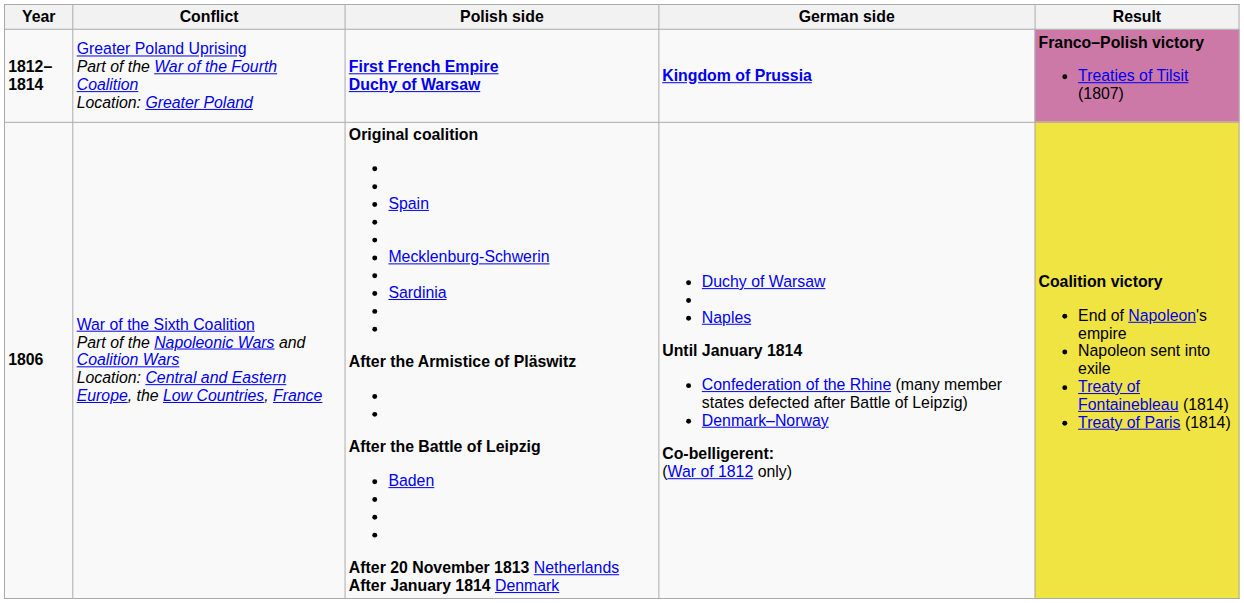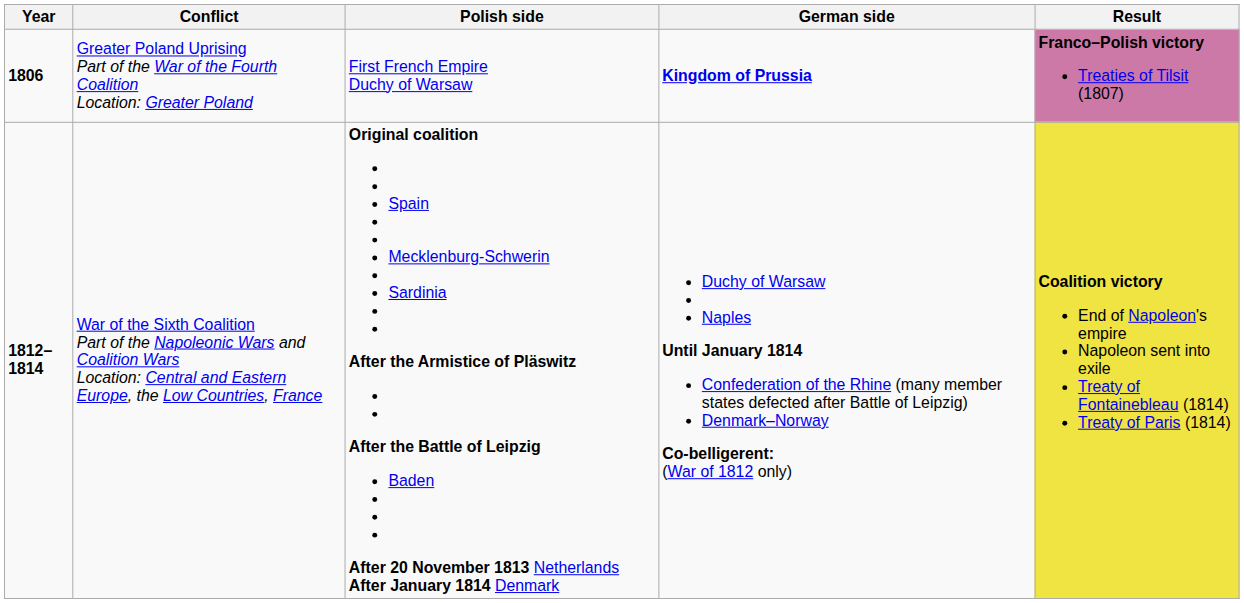(30, 75) 1812–1814 -> (26, 75) 1806
(424, 75) bold -> (418, 75) normal
(26, 360) 1806 -> (30, 360) 1812–1814
